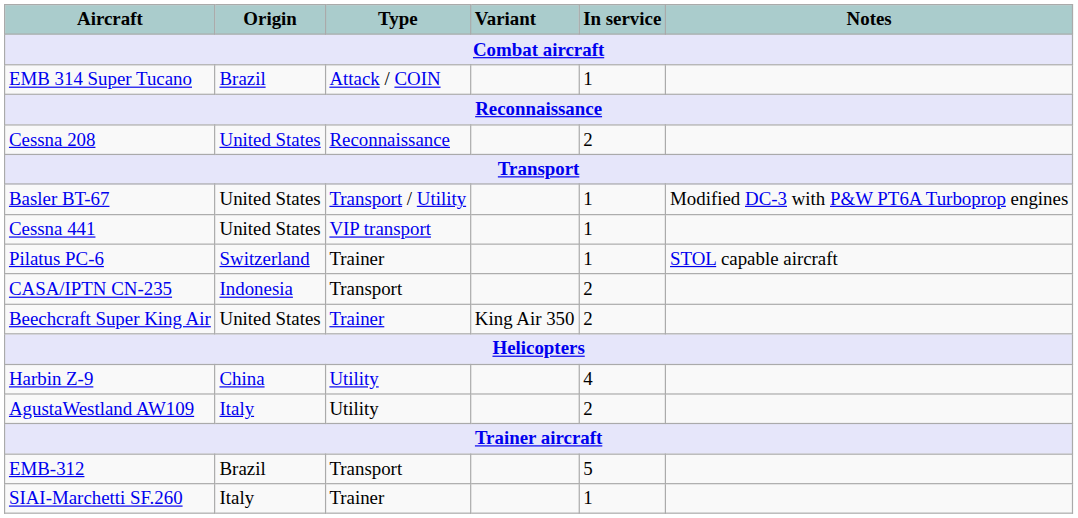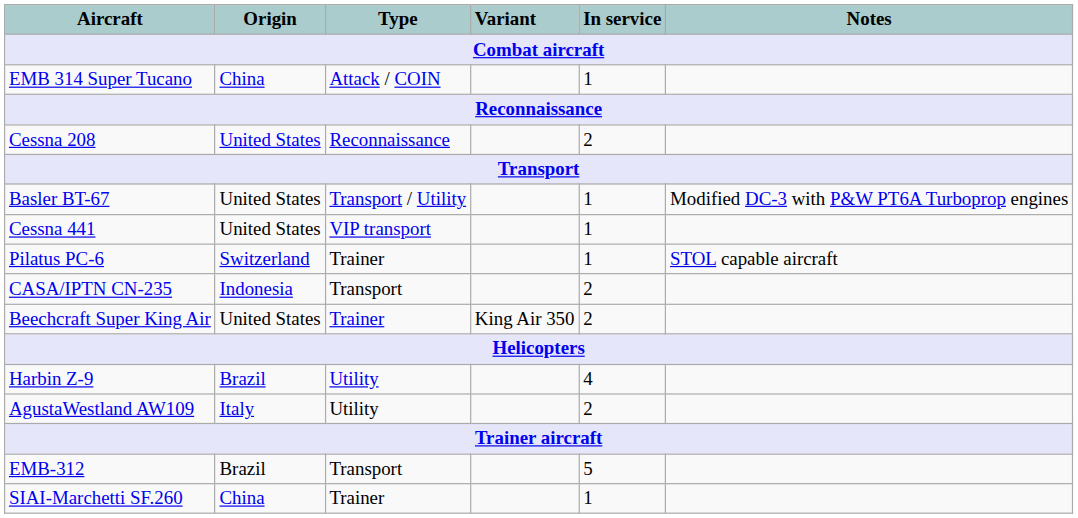(243, 79) Brazil -> (242, 79) China
(242, 378) China -> (243, 378) Brazil
(237, 498) Italy -> (242, 498) China
